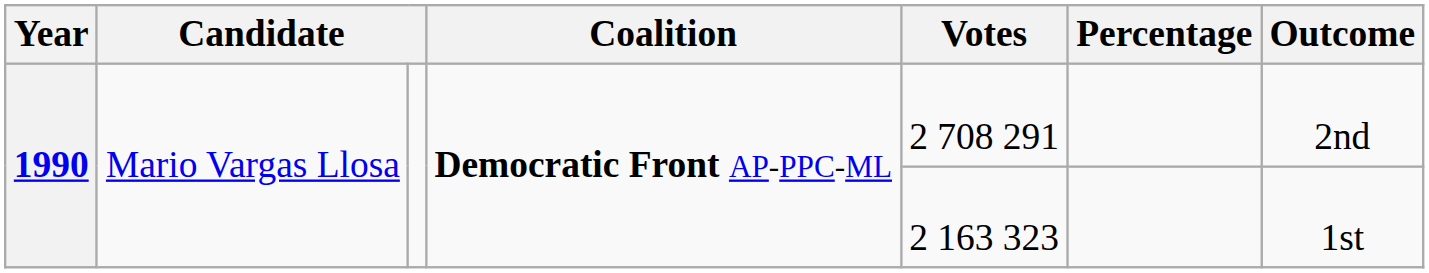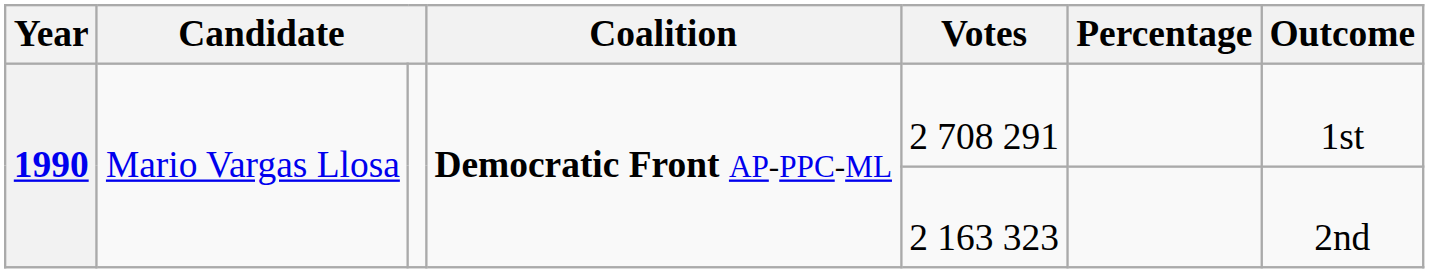(1342, 135) 2nd -> (1342, 135) 1st
(1342, 237) 1st -> (1342, 237) 2nd
